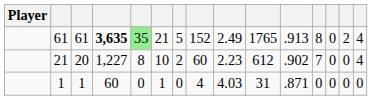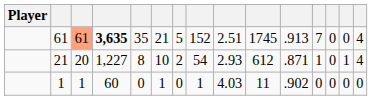(82, 38) no background -> (82, 38) lightsalmon background
(141, 38) lightgreen background -> (141, 38) no background
(230, 38) 2.49 -> (230, 38) 2.51
(263, 38) 1765 -> (263, 38) 1745
(319, 38) 8 -> (319, 38) 7
(346, 38) 2 -> (346, 38) 0
(200, 60) 60 -> (200, 60) 54
(230, 60) 2.23 -> (230, 60) 2.93
(296, 60) .902 -> (296, 60) .871
(319, 60) 7 -> (319, 60) 1
(346, 60) 0 -> (346, 60) 1
(200, 83) 4 -> (200, 83) 1
(263, 83) 31 -> (263, 83) 11
(296, 83) .871 -> (296, 83) .902
